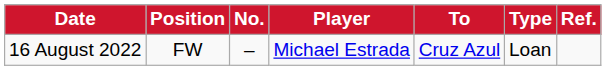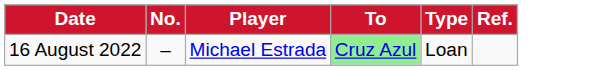- column: (188, 19)
(459, 49) no background -> (376, 49) lightgreen background
